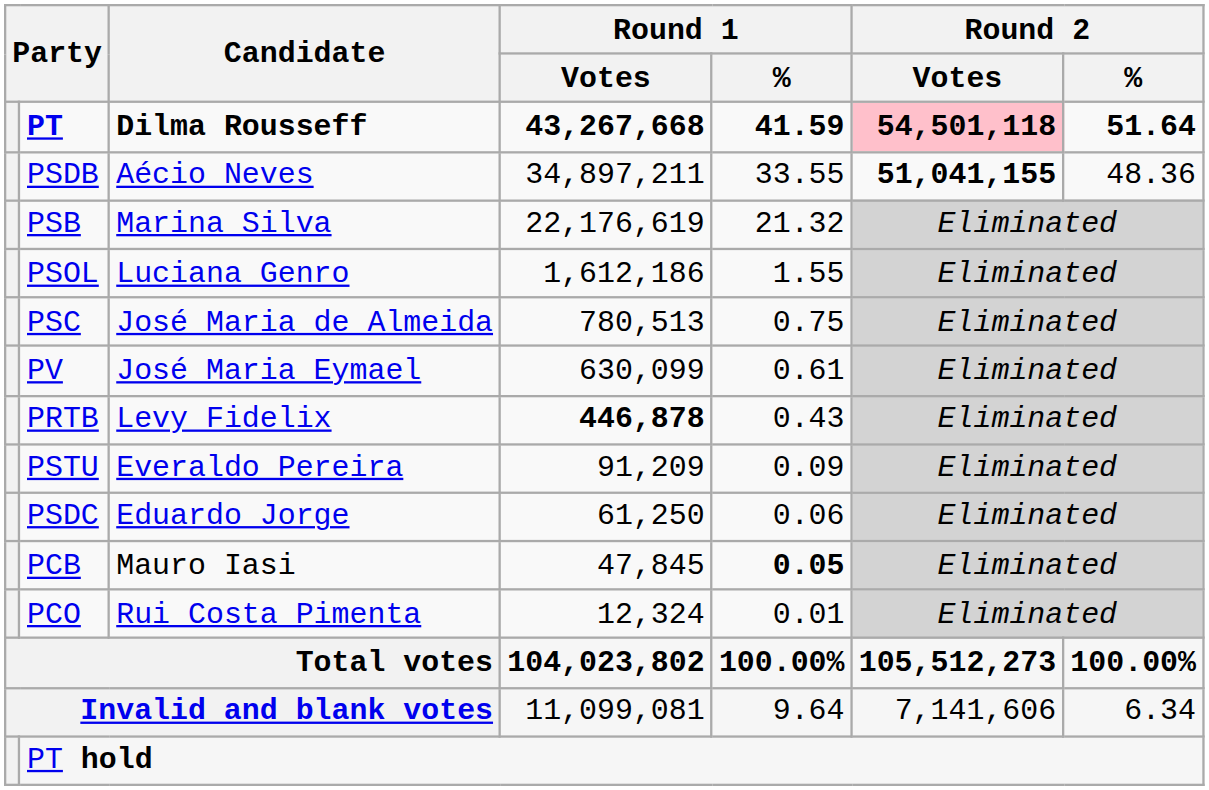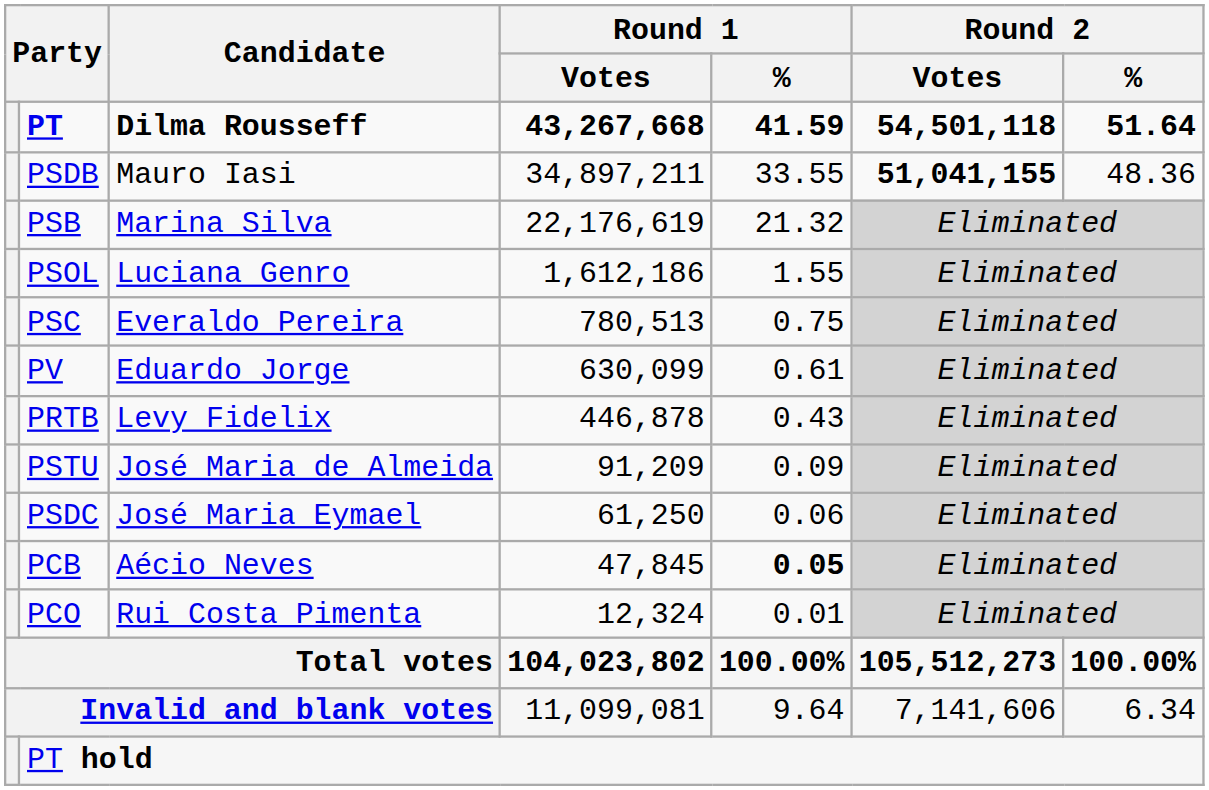(966, 127) pink background -> (966, 127) no background
(215, 176) Aécio Neves -> (206, 176) Mauro Iasi
(305, 322) José Maria de Almeida -> (260, 322) Everaldo Pereira
(269, 371) José Maria Eymael -> (233, 371) Eduardo Jorge
(642, 419) bold -> (642, 419) normal
(260, 468) Everaldo Pereira -> (305, 468) José Maria de Almeida
(233, 517) Eduardo Jorge -> (269, 517) José Maria Eymael
(206, 566) Mauro Iasi -> (215, 566) Aécio Neves
